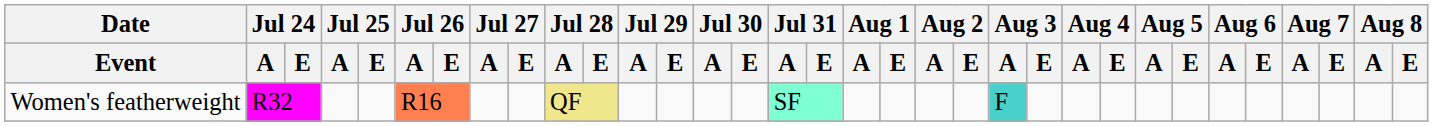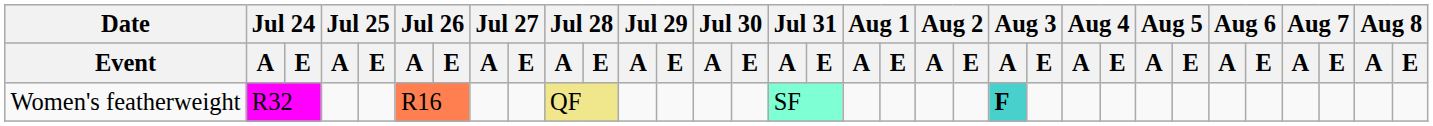(1001, 101) normal -> (1002, 101) bold
